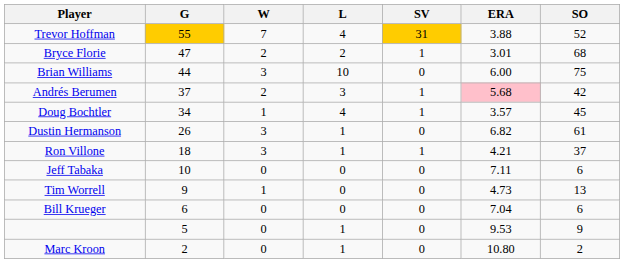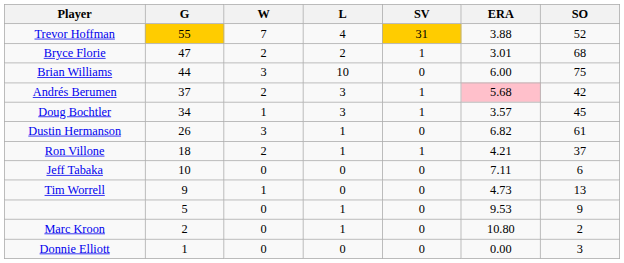(343, 111) 4 -> (343, 111) 3
(264, 151) 3 -> (264, 151) 2
- row: (75, 209)
+ row: (75, 248)
